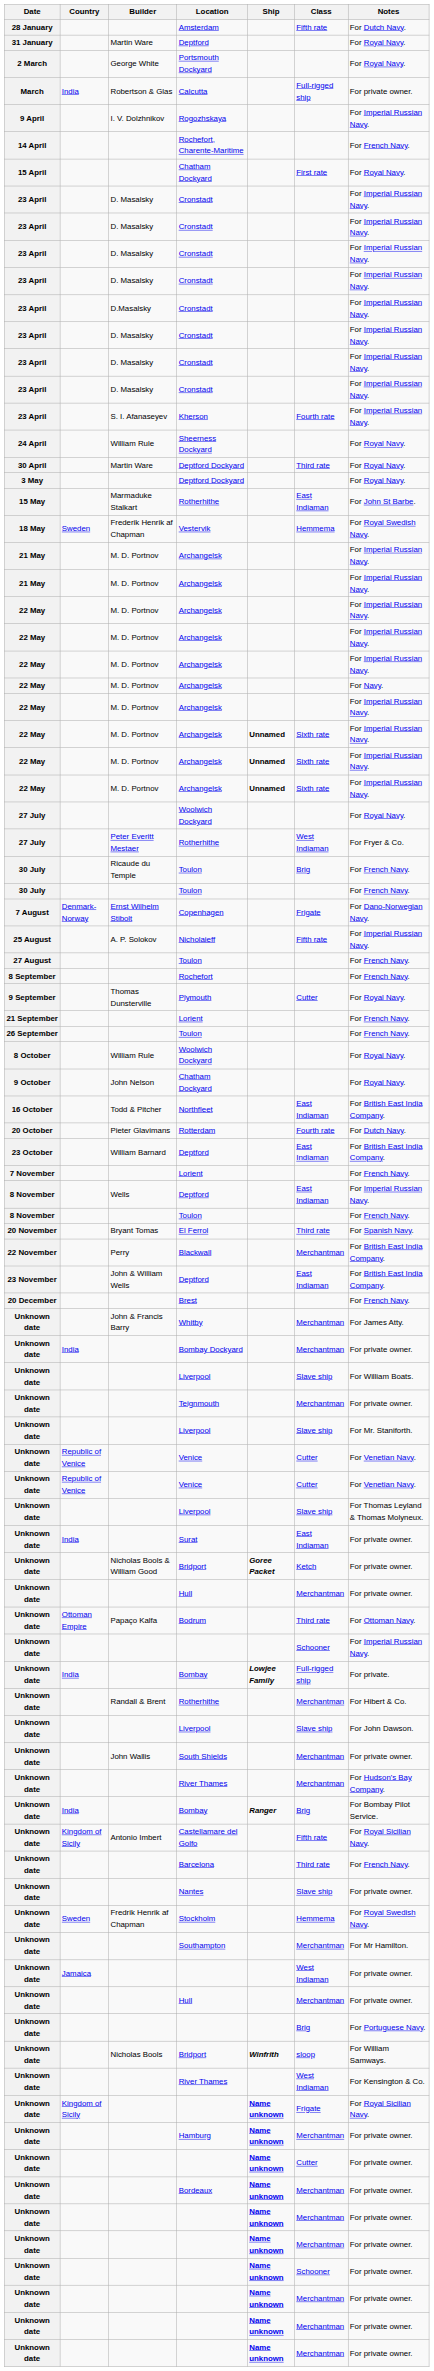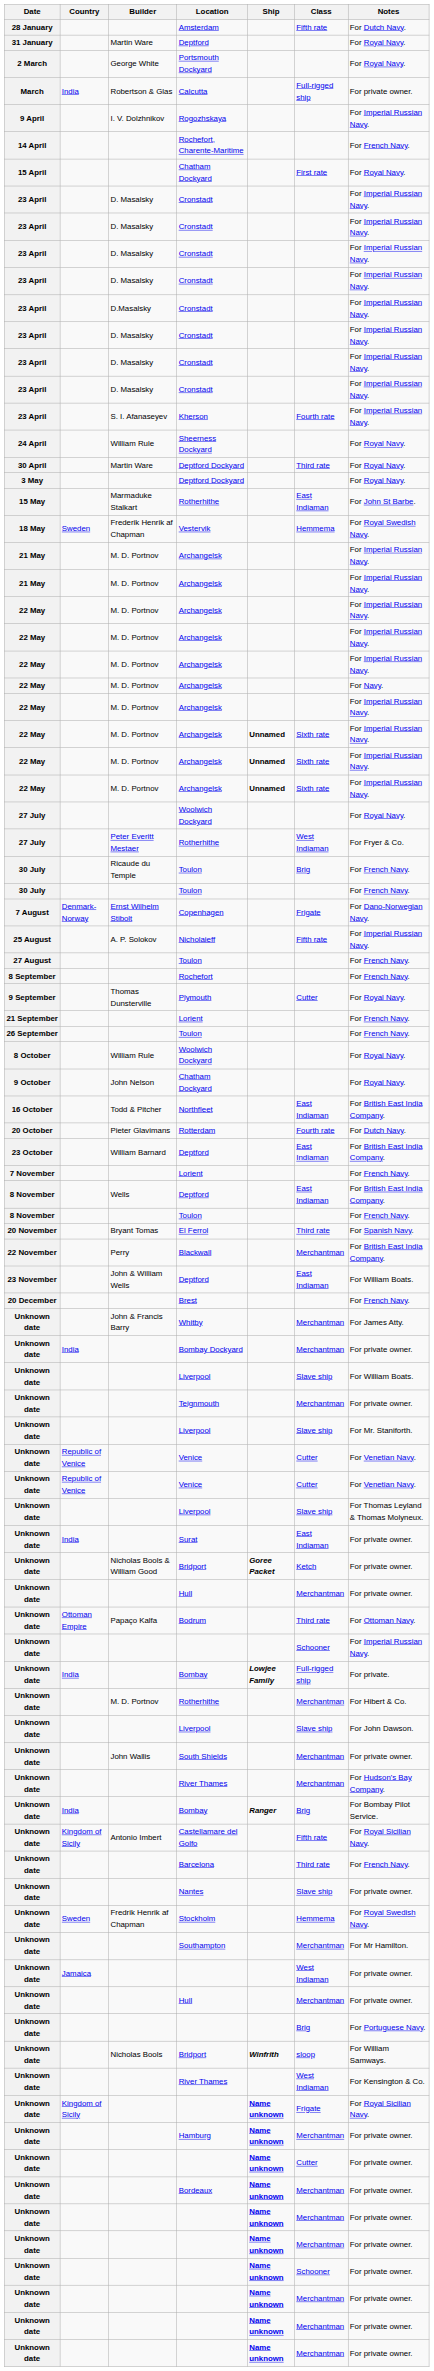(386, 1194) For Imperial Russian Navy. -> (386, 1194) For British East India Company.
(386, 1279) For British East India Company. -> (382, 1279) For William Boats.
(138, 1702) Randall & Brent -> (134, 1702) M. D. Portnov
